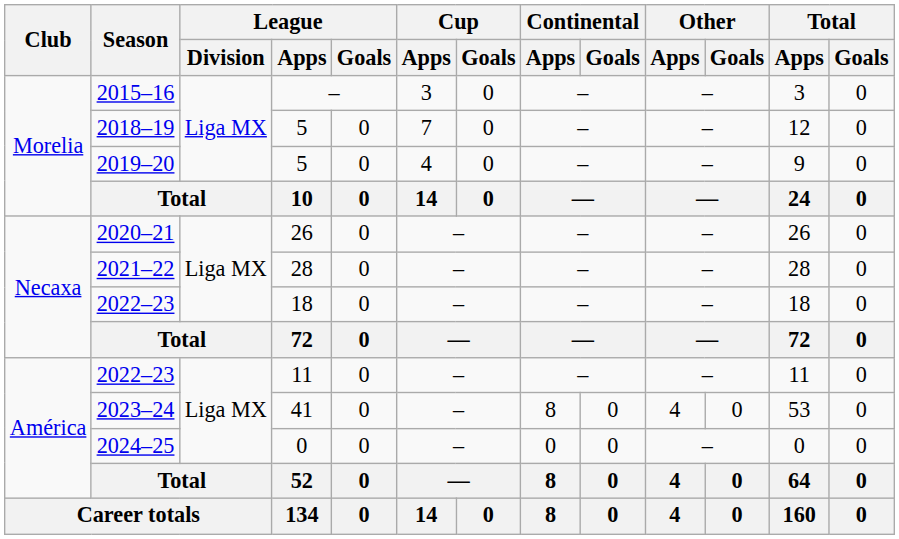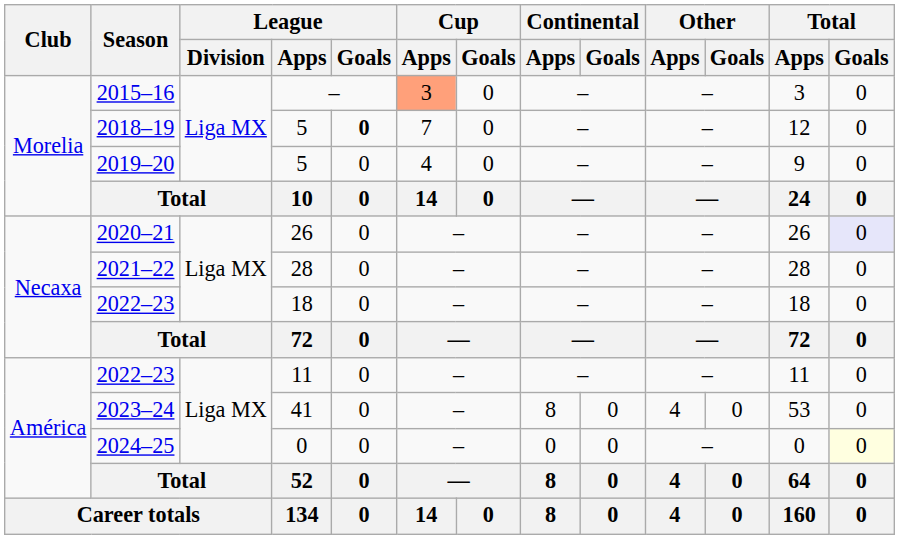(426, 92) no background -> (426, 92) lightsalmon background
(364, 127) normal -> (364, 127) bold
(861, 233) no background -> (861, 233) lavender background
(861, 445) no background -> (861, 445) lightyellow background
